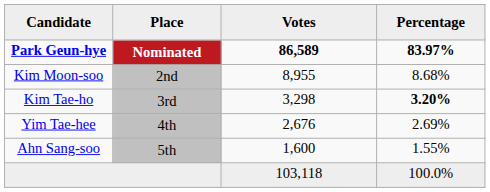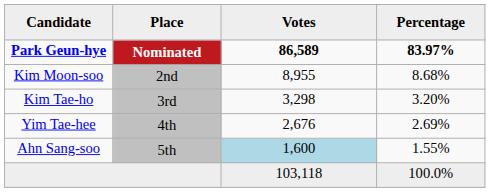(431, 99) bold -> (431, 99) normal
(299, 148) no background -> (299, 148) lightblue background
